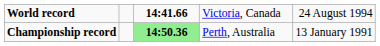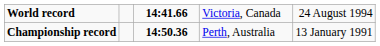(167, 32) lightgreen background -> (167, 32) no background
